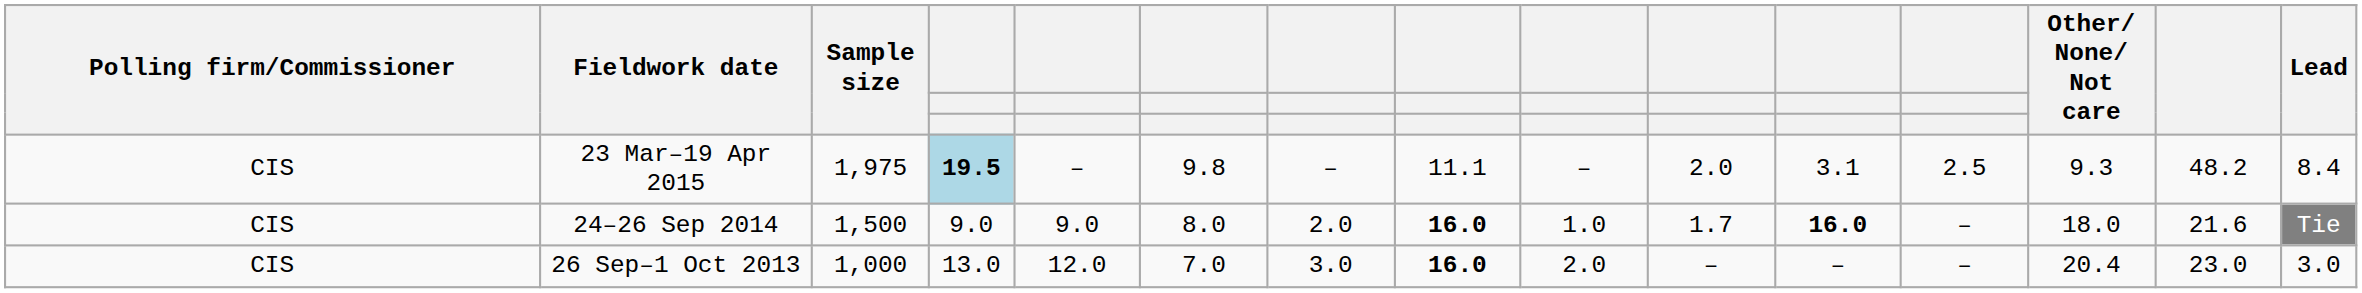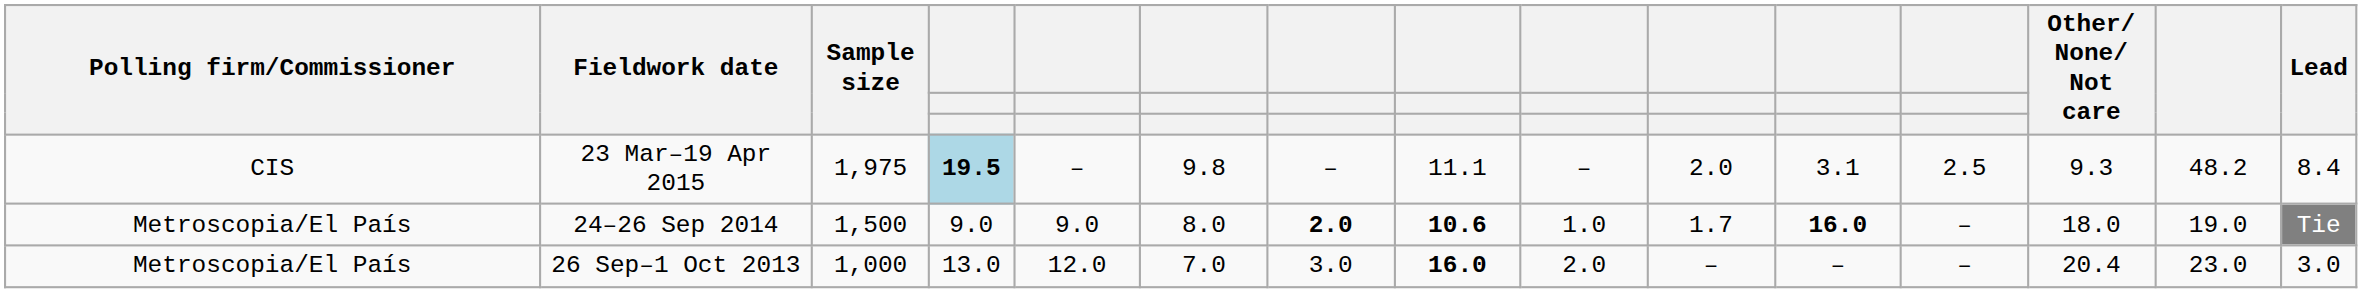(272, 224) CIS -> (272, 224) Metroscopia/El País
(1331, 224) normal -> (1331, 224) bold
(1457, 224) 16.0 -> (1457, 224) 10.6
(2218, 224) 21.6 -> (2218, 224) 19.0
(272, 266) CIS -> (272, 266) Metroscopia/El País
